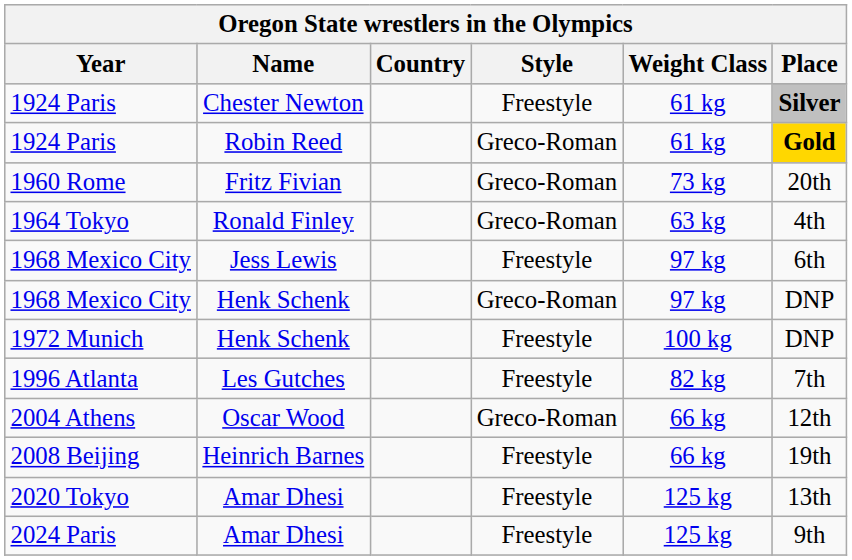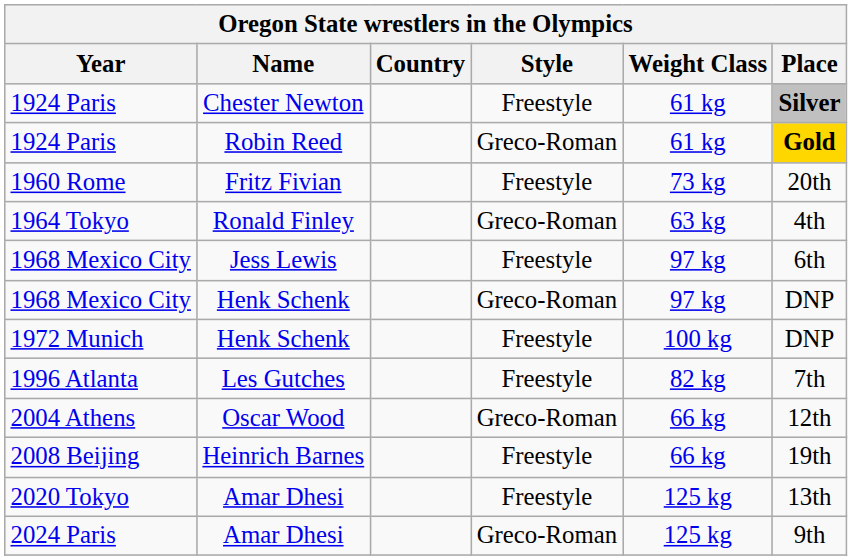(547, 181) Greco-Roman -> (547, 181) Freestyle
(547, 535) Freestyle -> (547, 535) Greco-Roman
